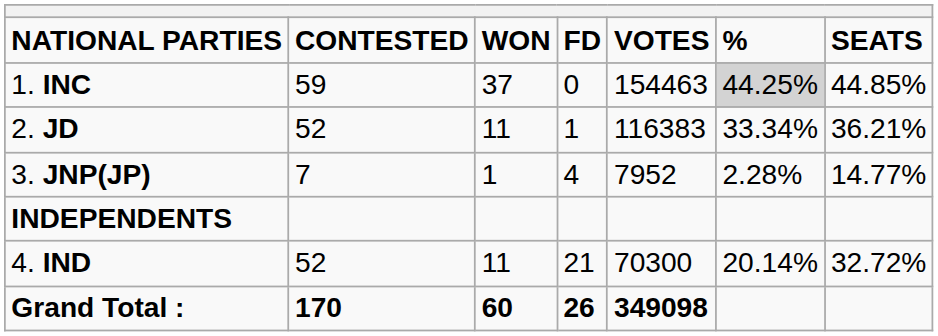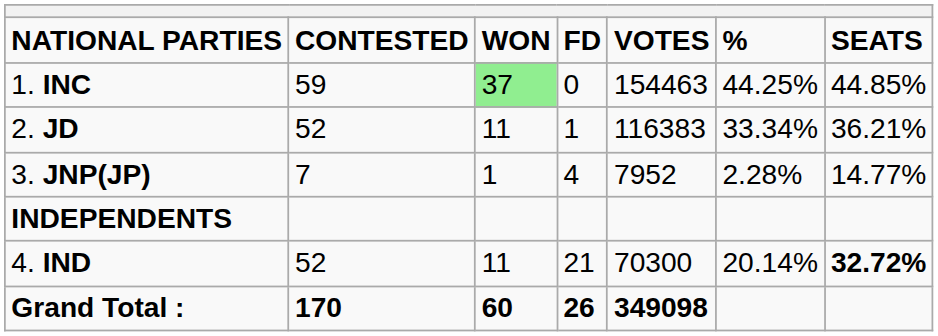(497, 84) no background -> (497, 84) lightgreen background
(770, 84) lightgrey background -> (770, 84) no background
(879, 263) normal -> (879, 263) bold
